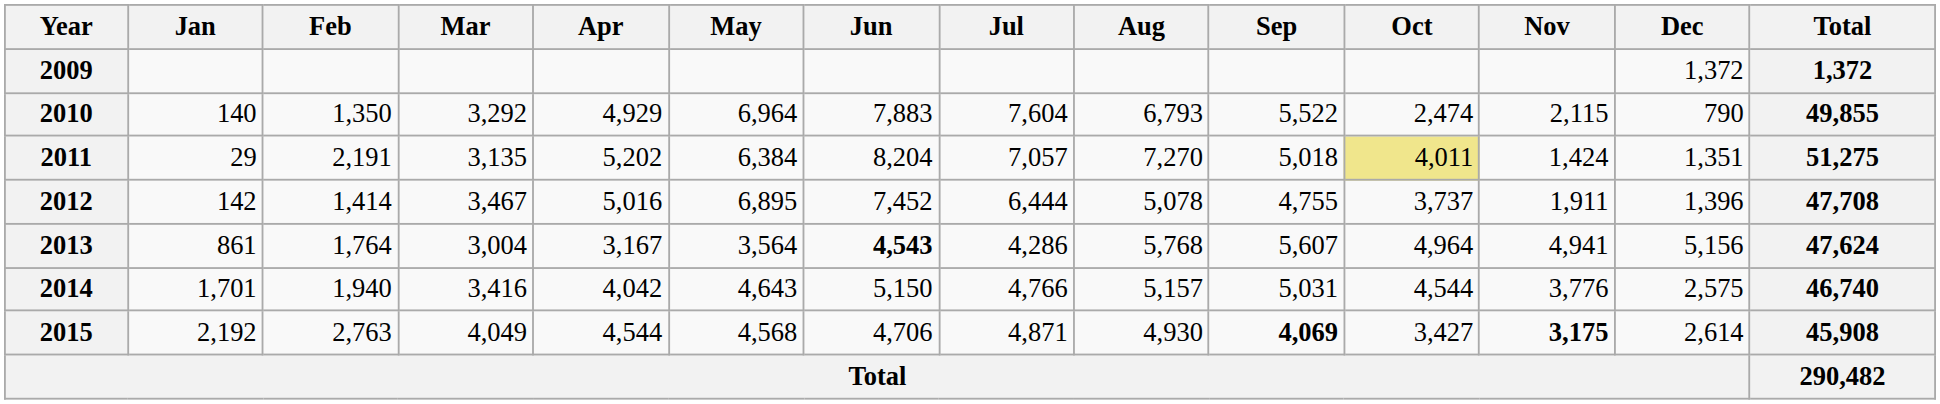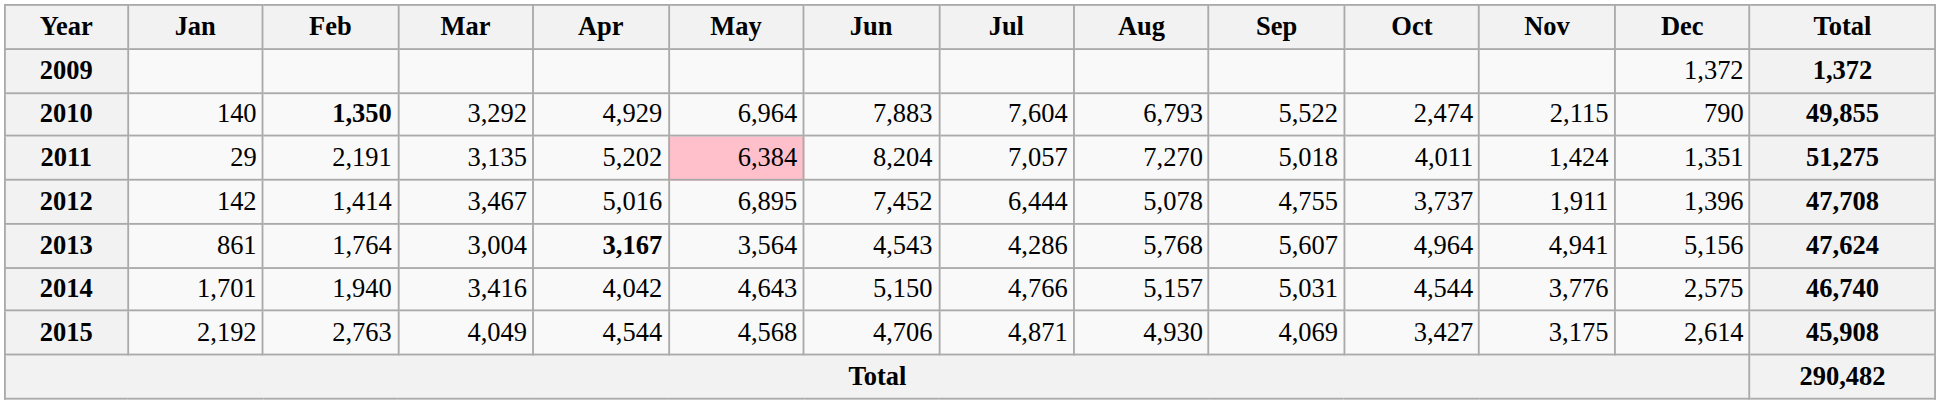(362, 114) normal -> (362, 114) bold
(768, 157) no background -> (768, 157) pink background
(1444, 157) khaki background -> (1444, 157) no background
(632, 245) normal -> (632, 245) bold
(903, 245) bold -> (903, 245) normal
(1308, 332) bold -> (1308, 332) normal
(1579, 332) bold -> (1579, 332) normal
